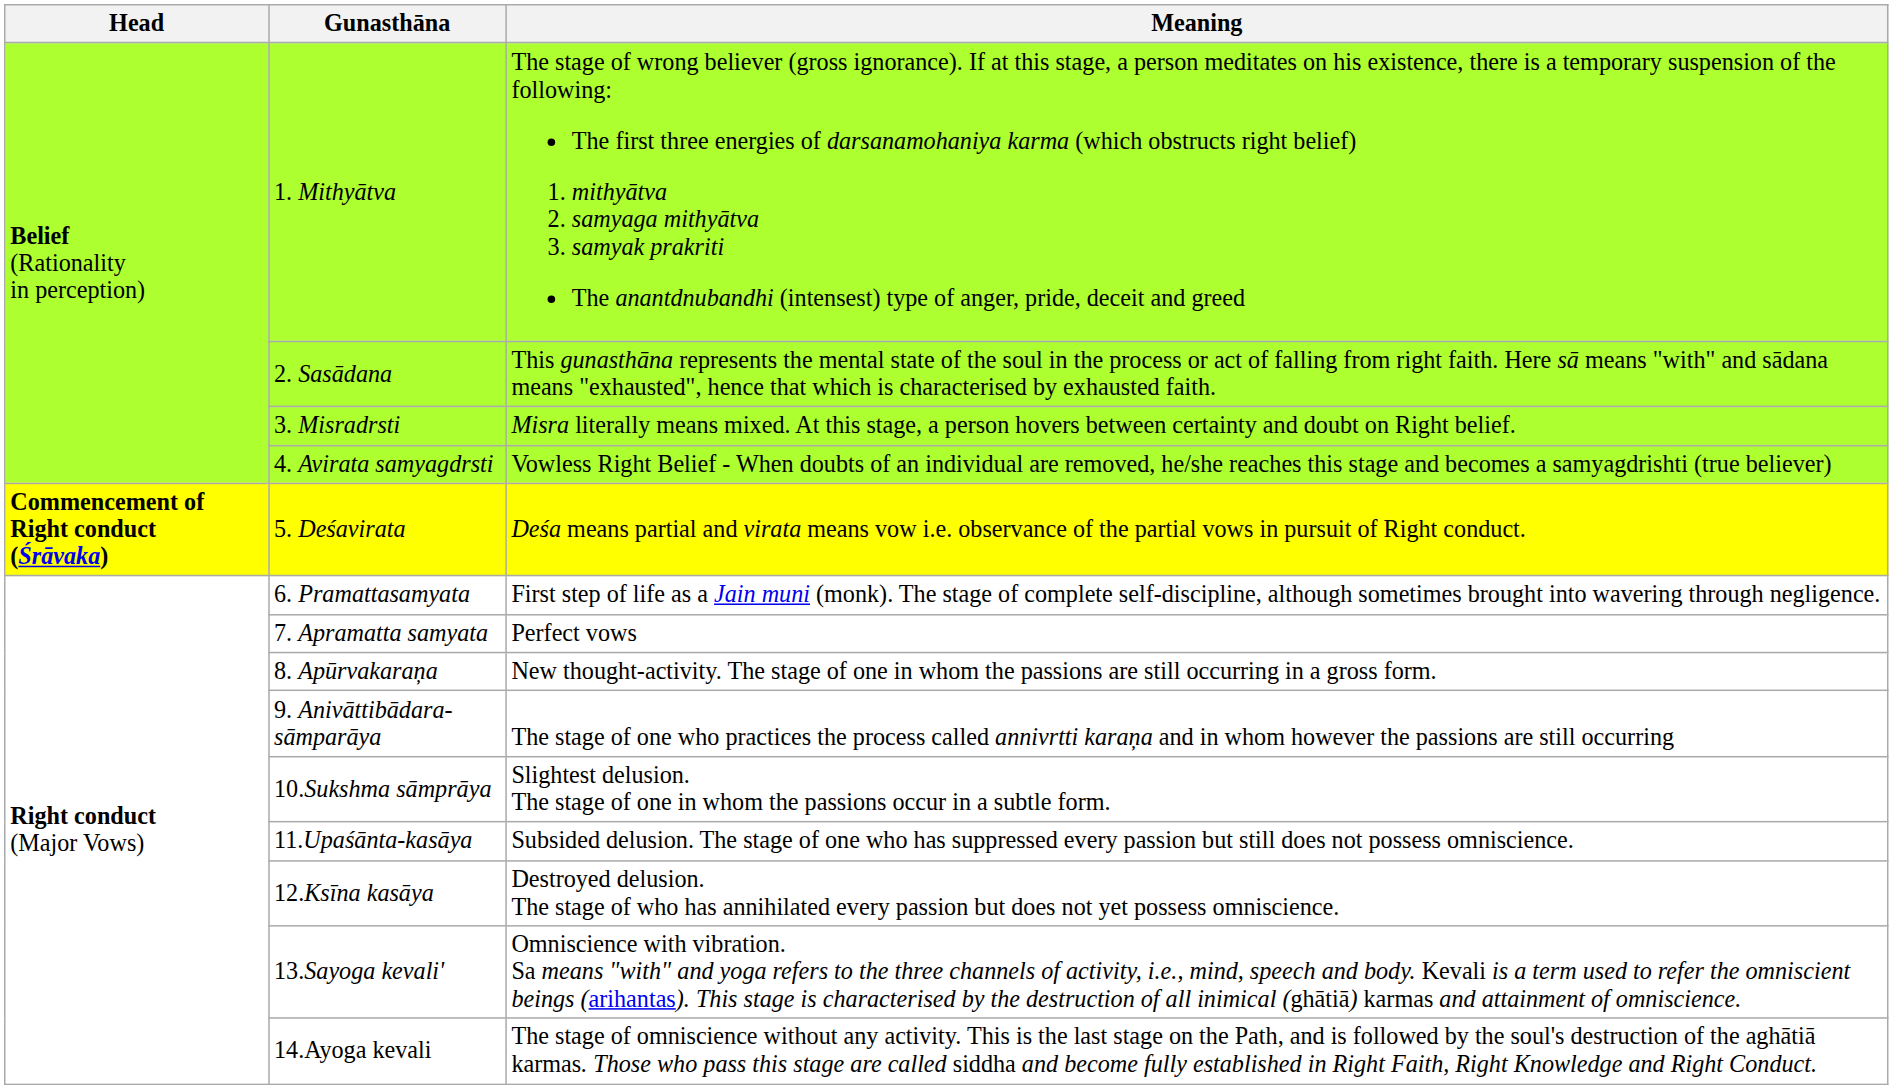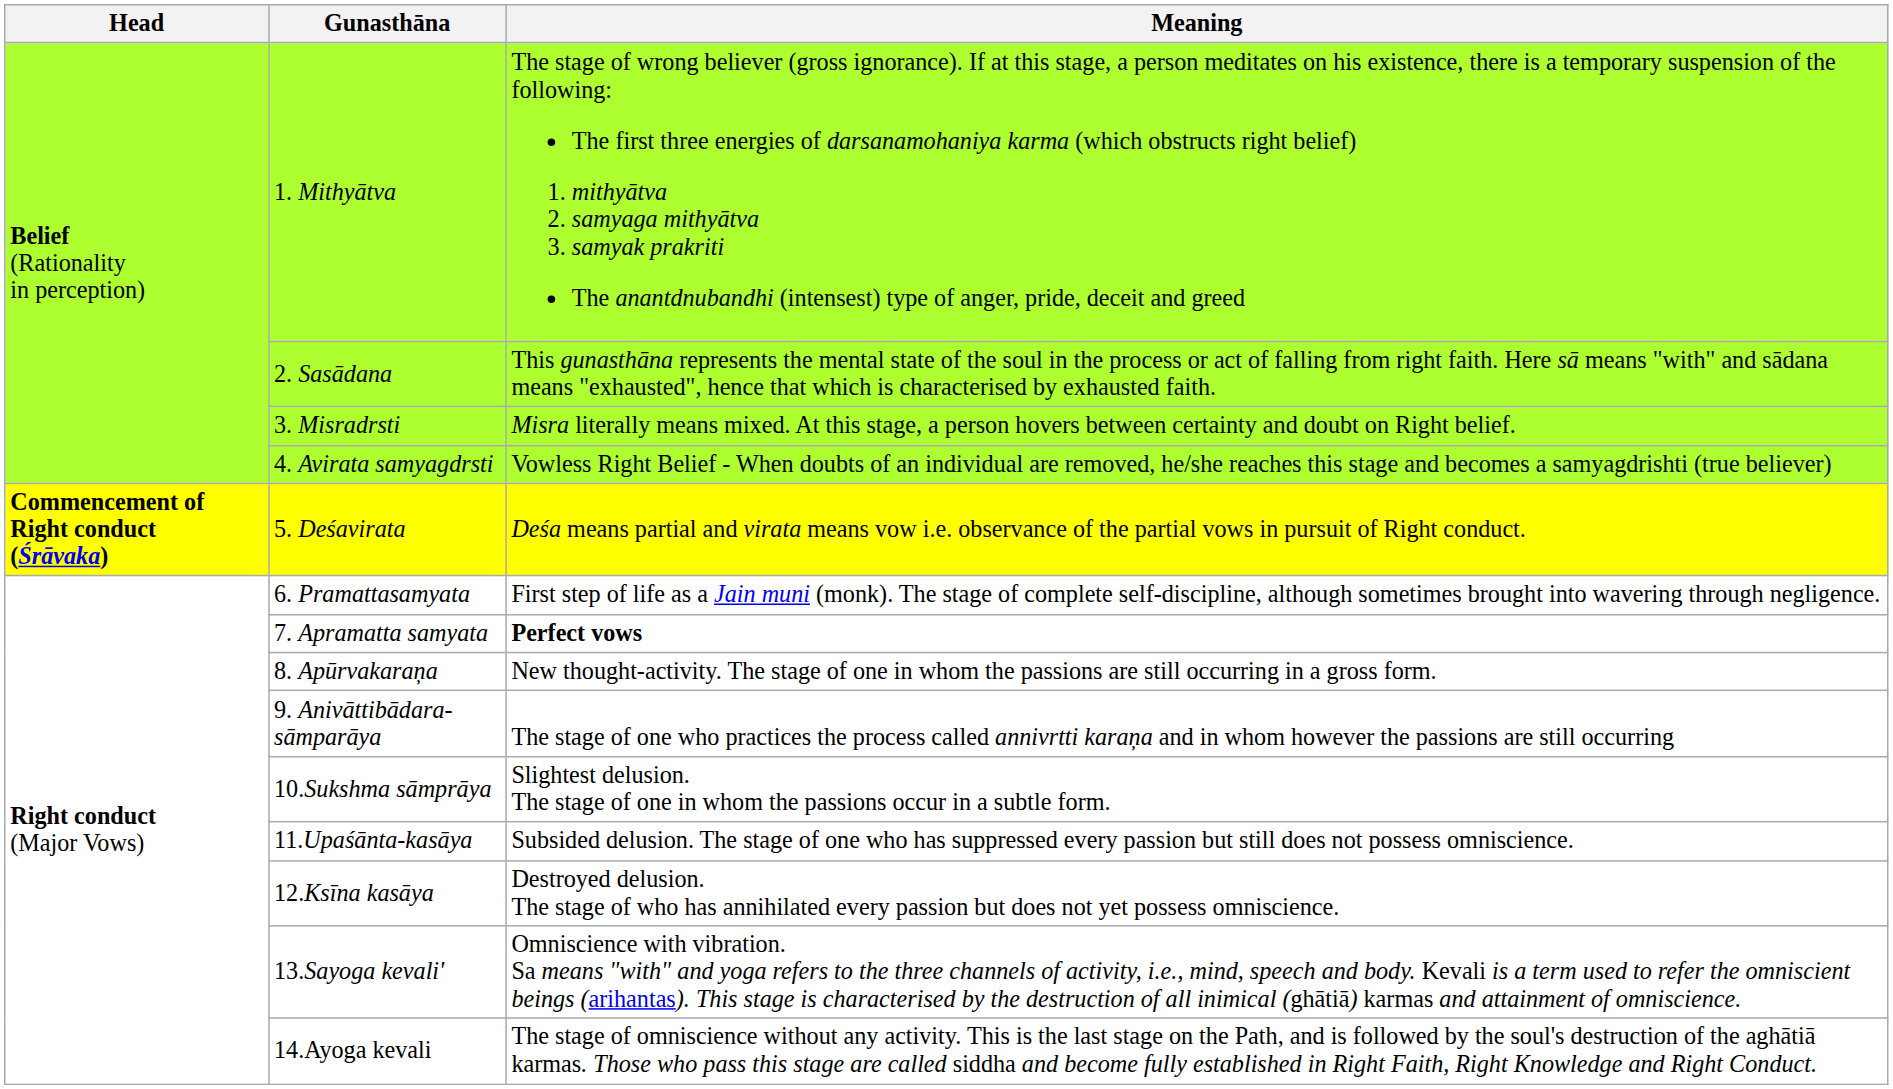(574, 633) normal -> (577, 633) bold
